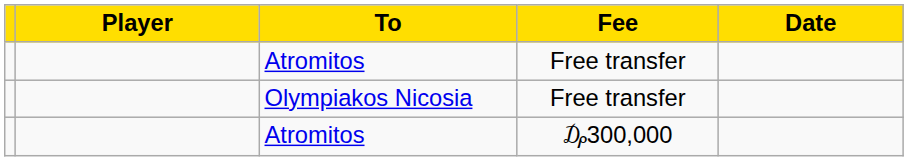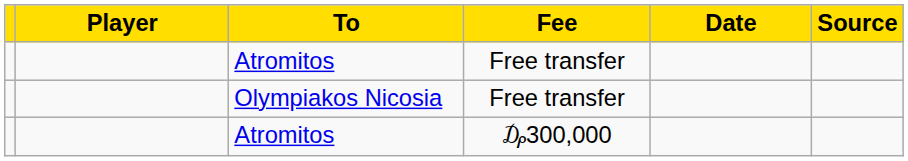+ column: (857, 23)
